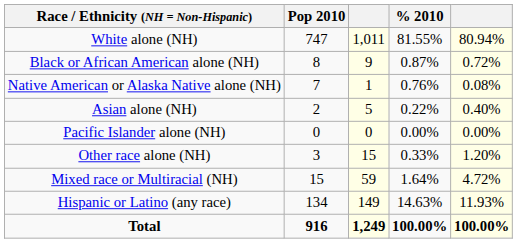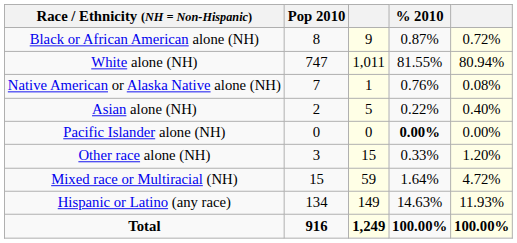rows swapped: (144, 39) <-> (144, 62)
(420, 132) normal -> (420, 132) bold
